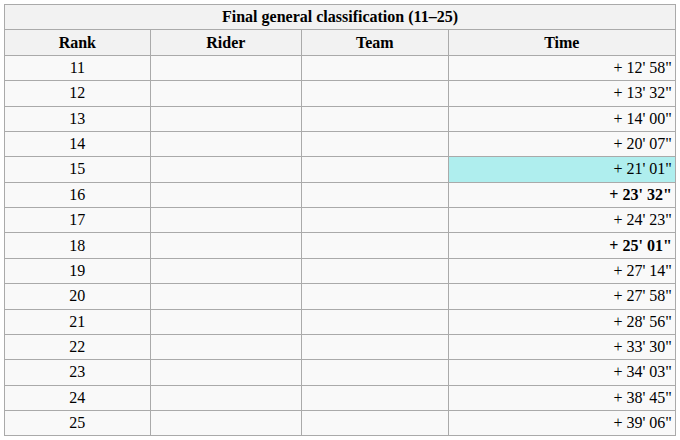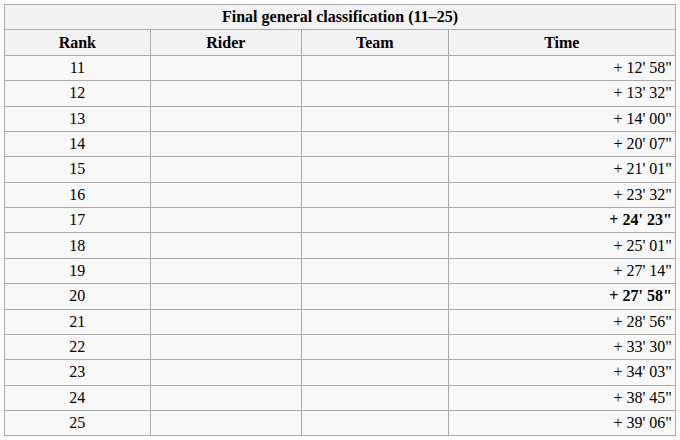(643, 169) paleturquoise background -> (643, 169) no background
(641, 194) bold -> (643, 194) normal
(643, 220) normal -> (641, 220) bold
(641, 245) bold -> (643, 245) normal
(643, 296) normal -> (641, 296) bold
